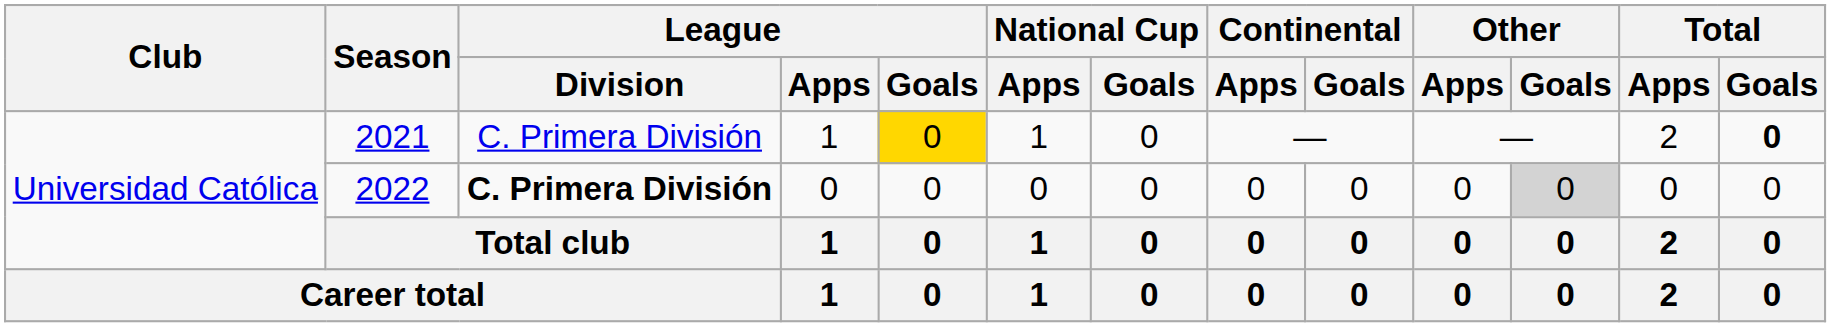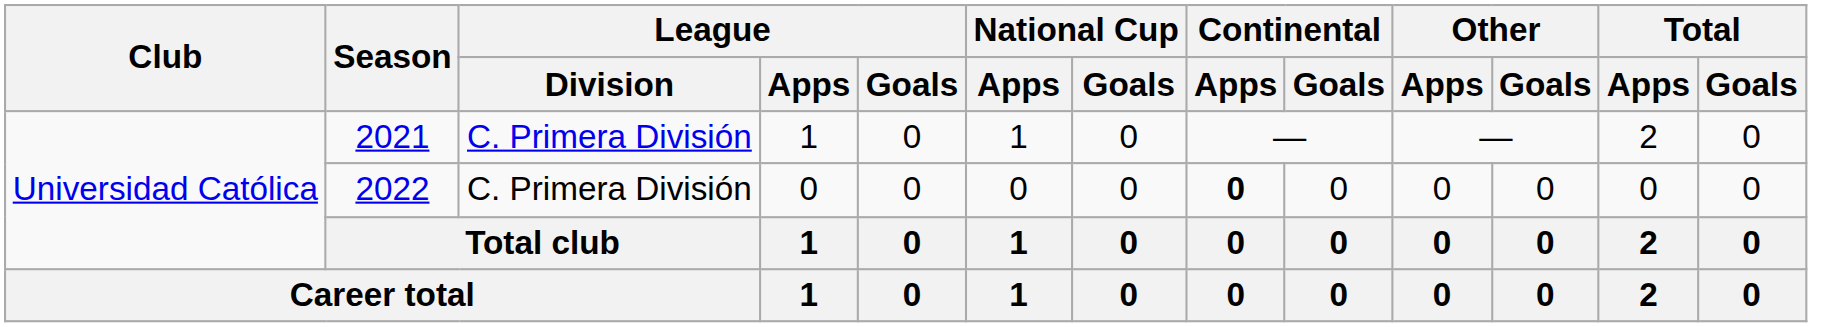(932, 136) gold background -> (912, 136) no background
(1772, 136) bold -> (1752, 136) normal
(620, 189) bold -> (609, 189) normal
(1256, 189) normal -> (1236, 189) bold
(1566, 189) lightgrey background -> (1545, 189) no background
